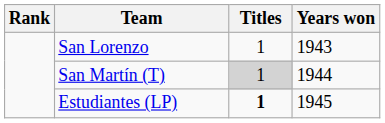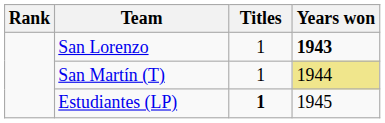(314, 46) normal -> (314, 46) bold
(261, 74) lightgrey background -> (261, 74) no background
(314, 74) no background -> (314, 74) khaki background
